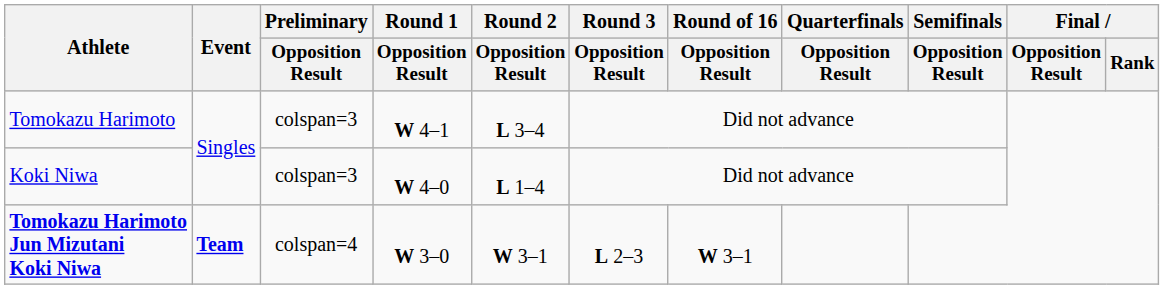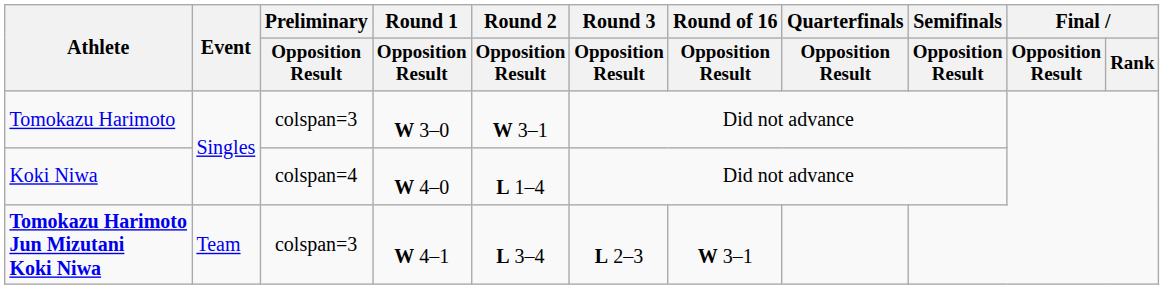(422, 131) W 4–1 -> (422, 131) W 3–0
(520, 131) L 3–4 -> (520, 131) W 3–1
(316, 176) colspan=3 -> (316, 176) colspan=4
(220, 244) bold -> (218, 244) normal
(316, 244) colspan=4 -> (316, 244) colspan=3
(422, 256) W 3–0 -> (422, 256) W 4–1
(520, 256) W 3–1 -> (520, 256) L 3–4
